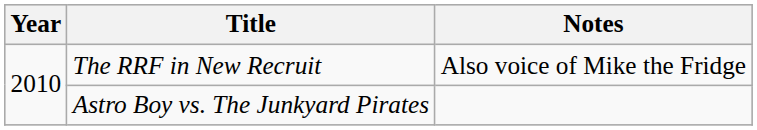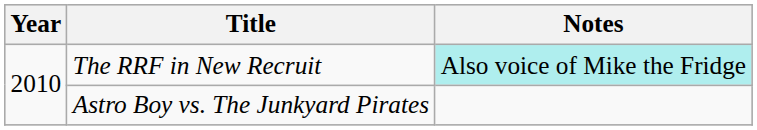(593, 64) no background -> (593, 64) paleturquoise background
